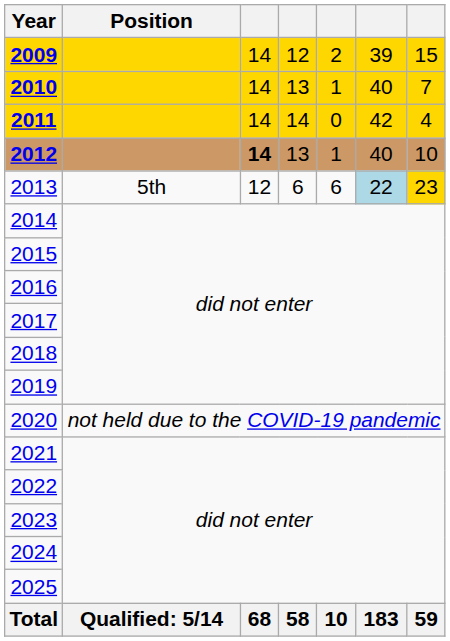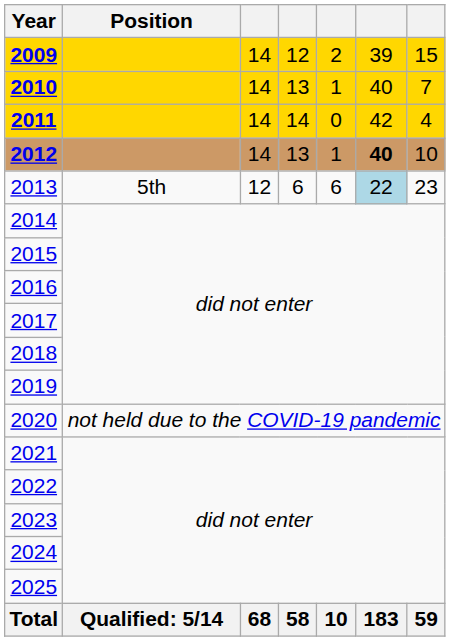(260, 154) bold -> (260, 154) normal
(381, 154) normal -> (381, 154) bold
(426, 187) gold background -> (426, 187) no background
